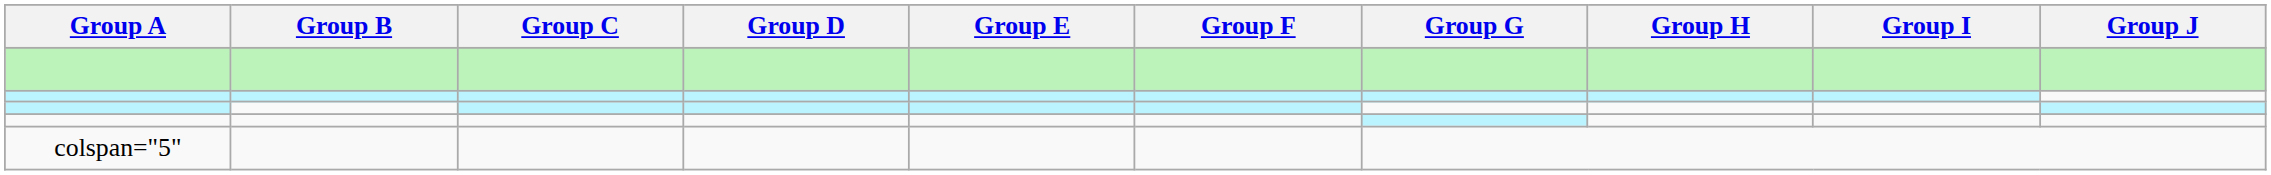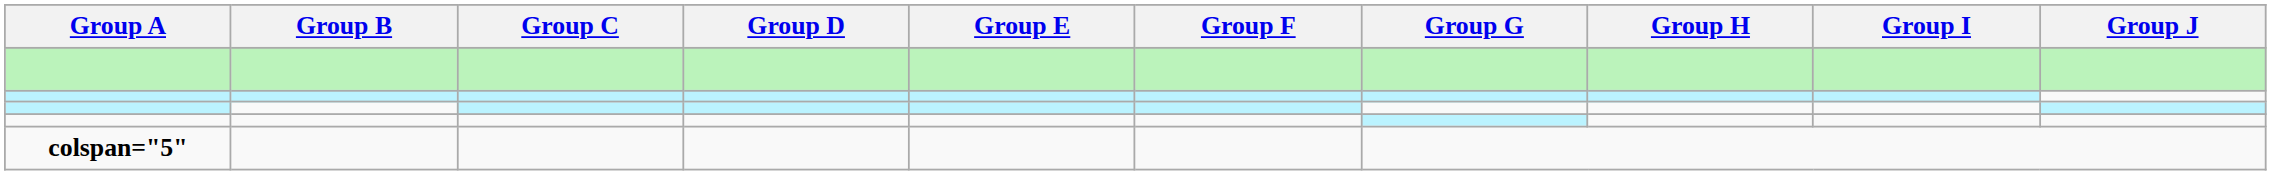(118, 147) normal -> (118, 147) bold
